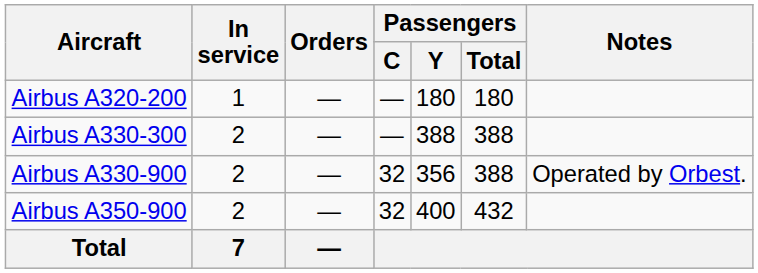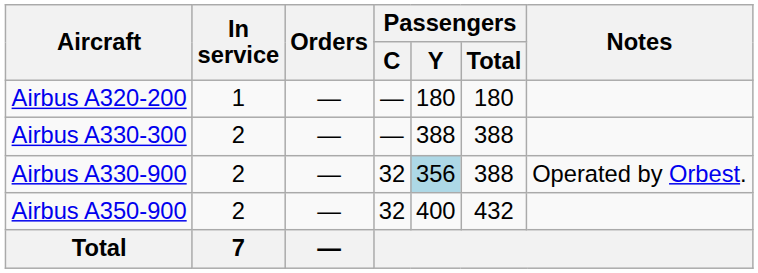(436, 173) no background -> (436, 173) lightblue background
